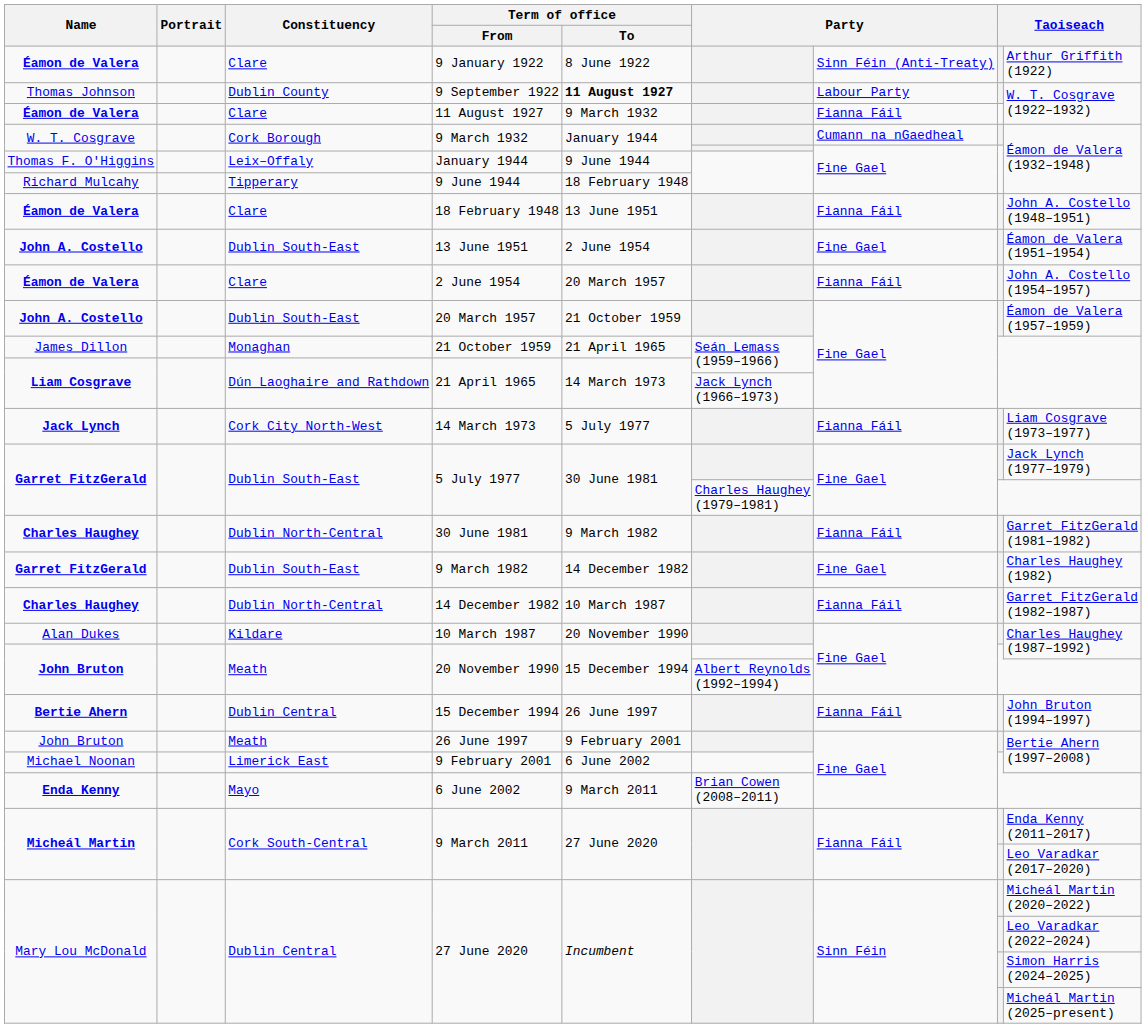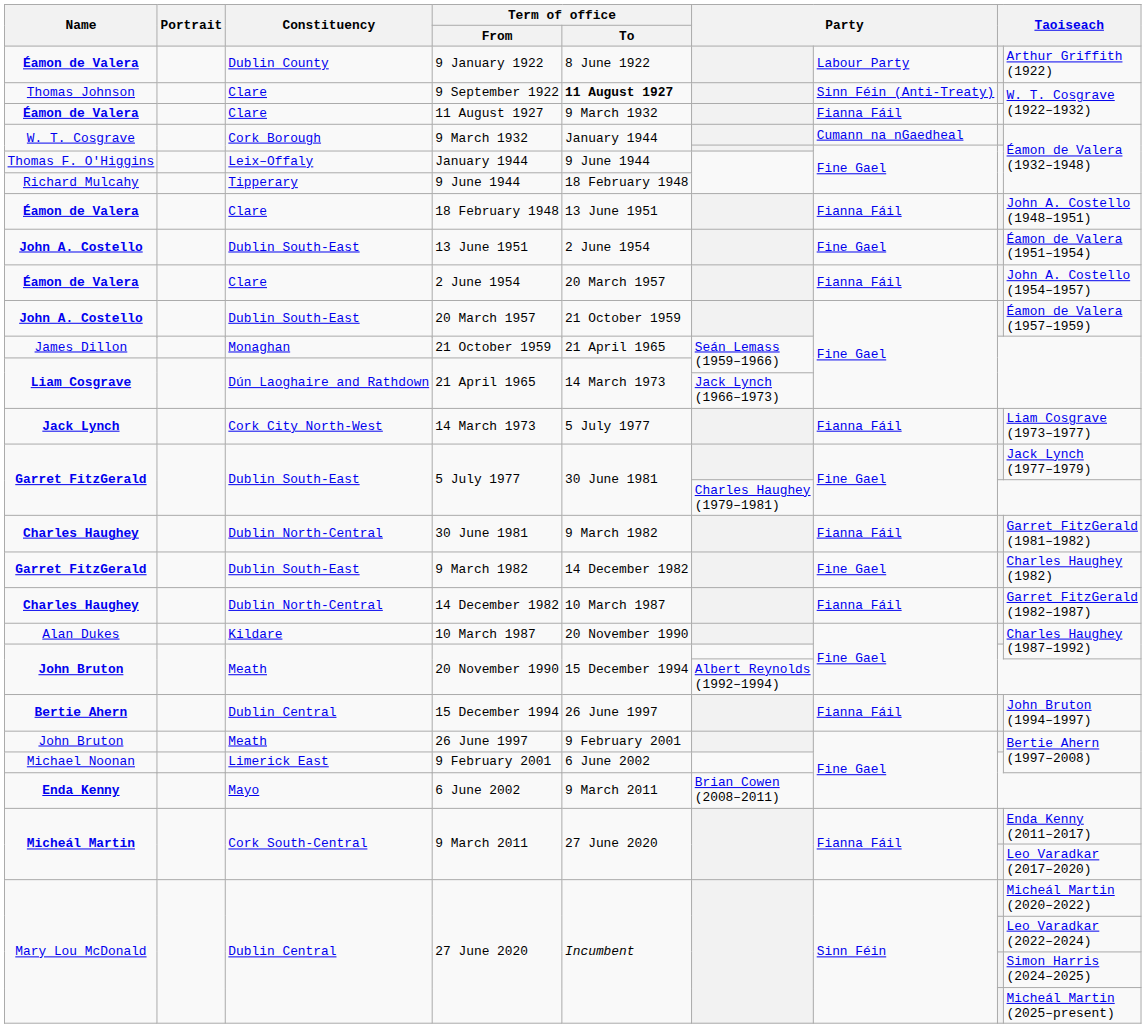(248, 64) Clare -> (279, 64) Dublin County
(906, 64) Sinn Féin (Anti-Treaty) -> (863, 64) Labour Party
(279, 93) Dublin County -> (248, 93) Clare
(863, 93) Labour Party -> (906, 93) Sinn Féin (Anti-Treaty)
